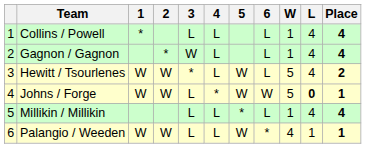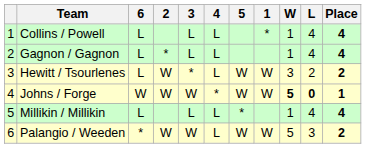columns swapped: (141, 14) <-> (267, 14)
(191, 53) W -> (191, 53) L
(290, 73) 5 -> (290, 73) 3
(312, 73) 4 -> (312, 73) 2
(191, 93) L -> (191, 93) W
(290, 93) normal -> (290, 93) bold
(191, 133) L -> (191, 133) W
(290, 133) 4 -> (290, 133) 5
(312, 133) 1 -> (312, 133) 3
(341, 133) 1 -> (341, 133) 2
